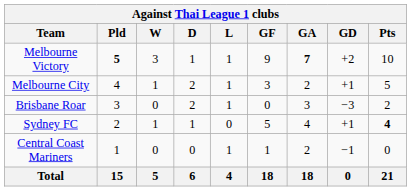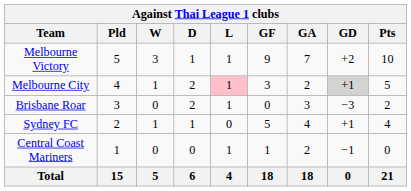(117, 59) bold -> (117, 59) normal
(307, 59) bold -> (307, 59) normal
(229, 85) no background -> (229, 85) pink background
(348, 85) no background -> (348, 85) lightgrey background
(387, 124) bold -> (387, 124) normal
